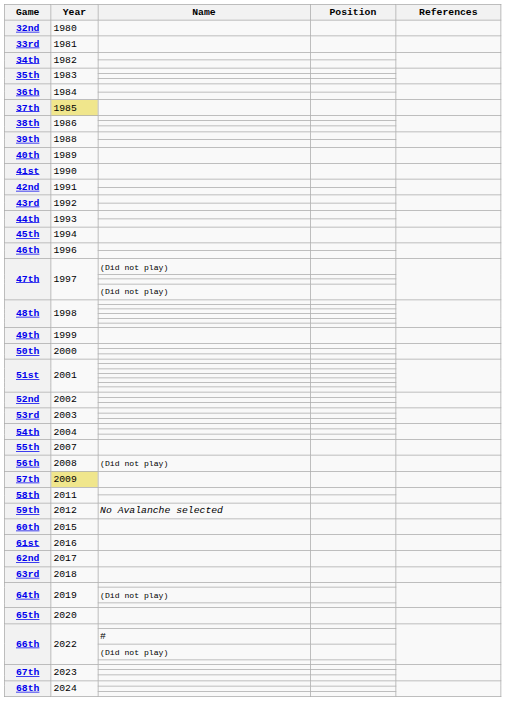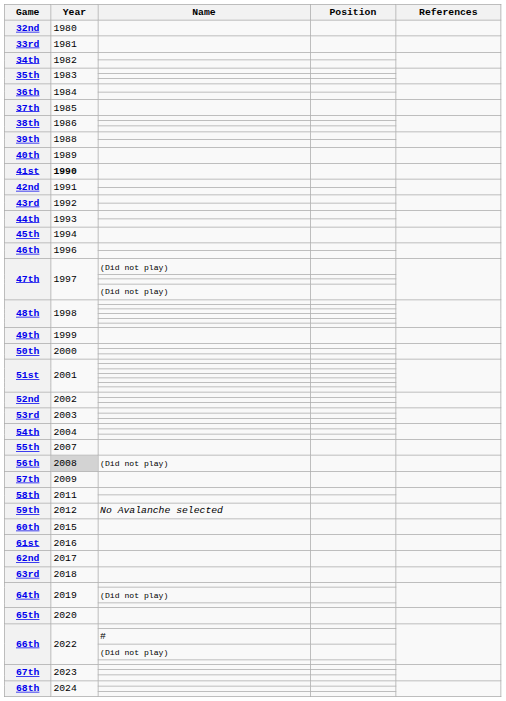(65, 108) khaki background -> (65, 108) no background
(65, 171) normal -> (65, 171) bold
(65, 463) no background -> (65, 463) lightgrey background
(65, 479) khaki background -> (65, 479) no background
